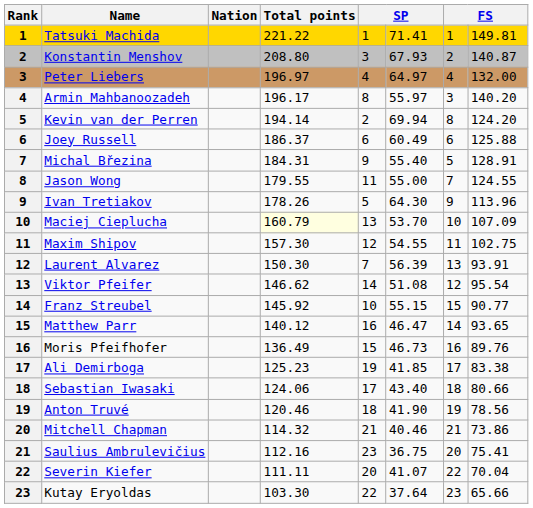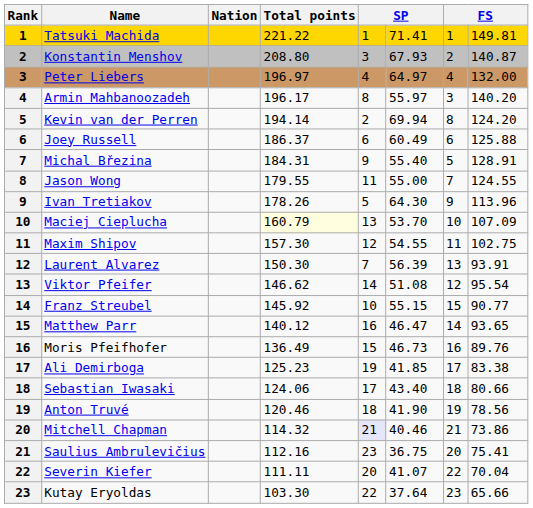(369, 430) no background -> (369, 430) lavender background
